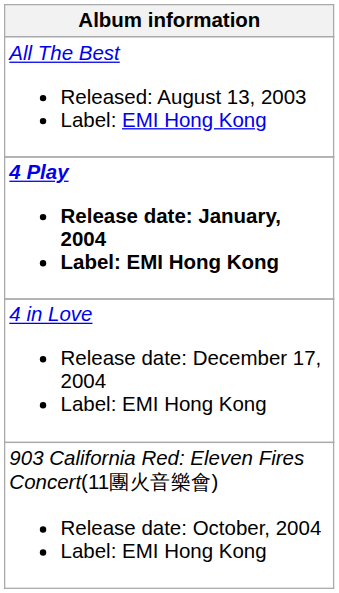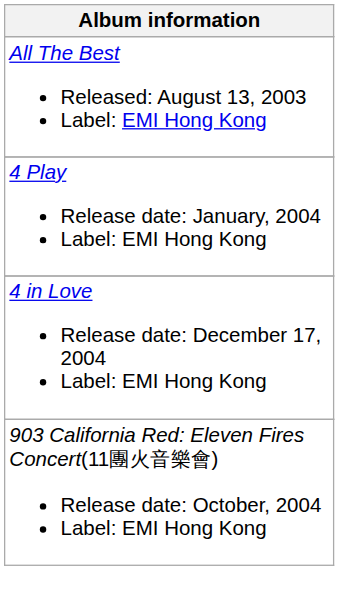(169, 218) bold -> (169, 206) normal
